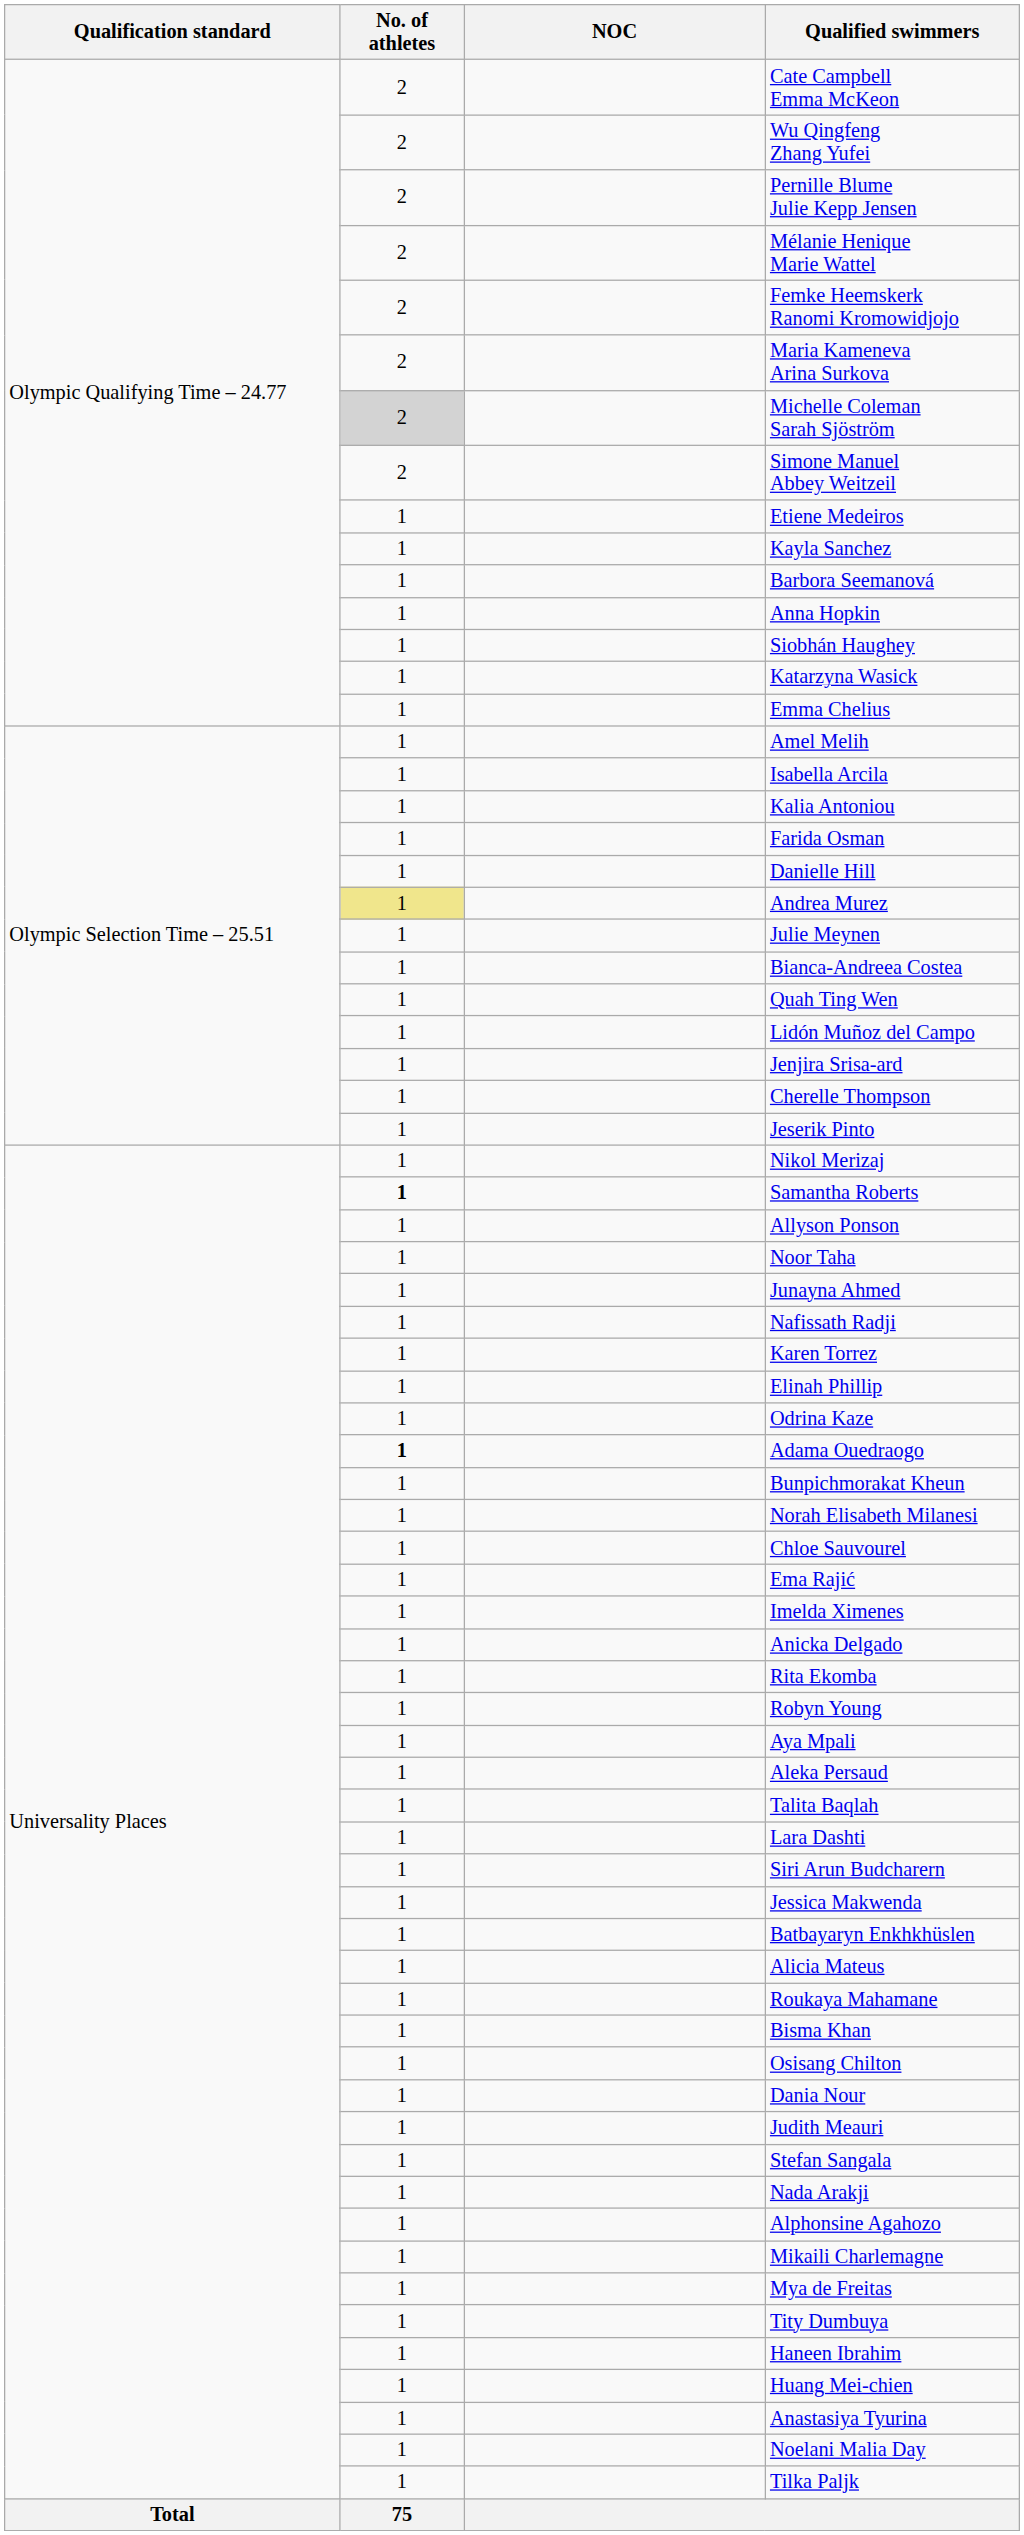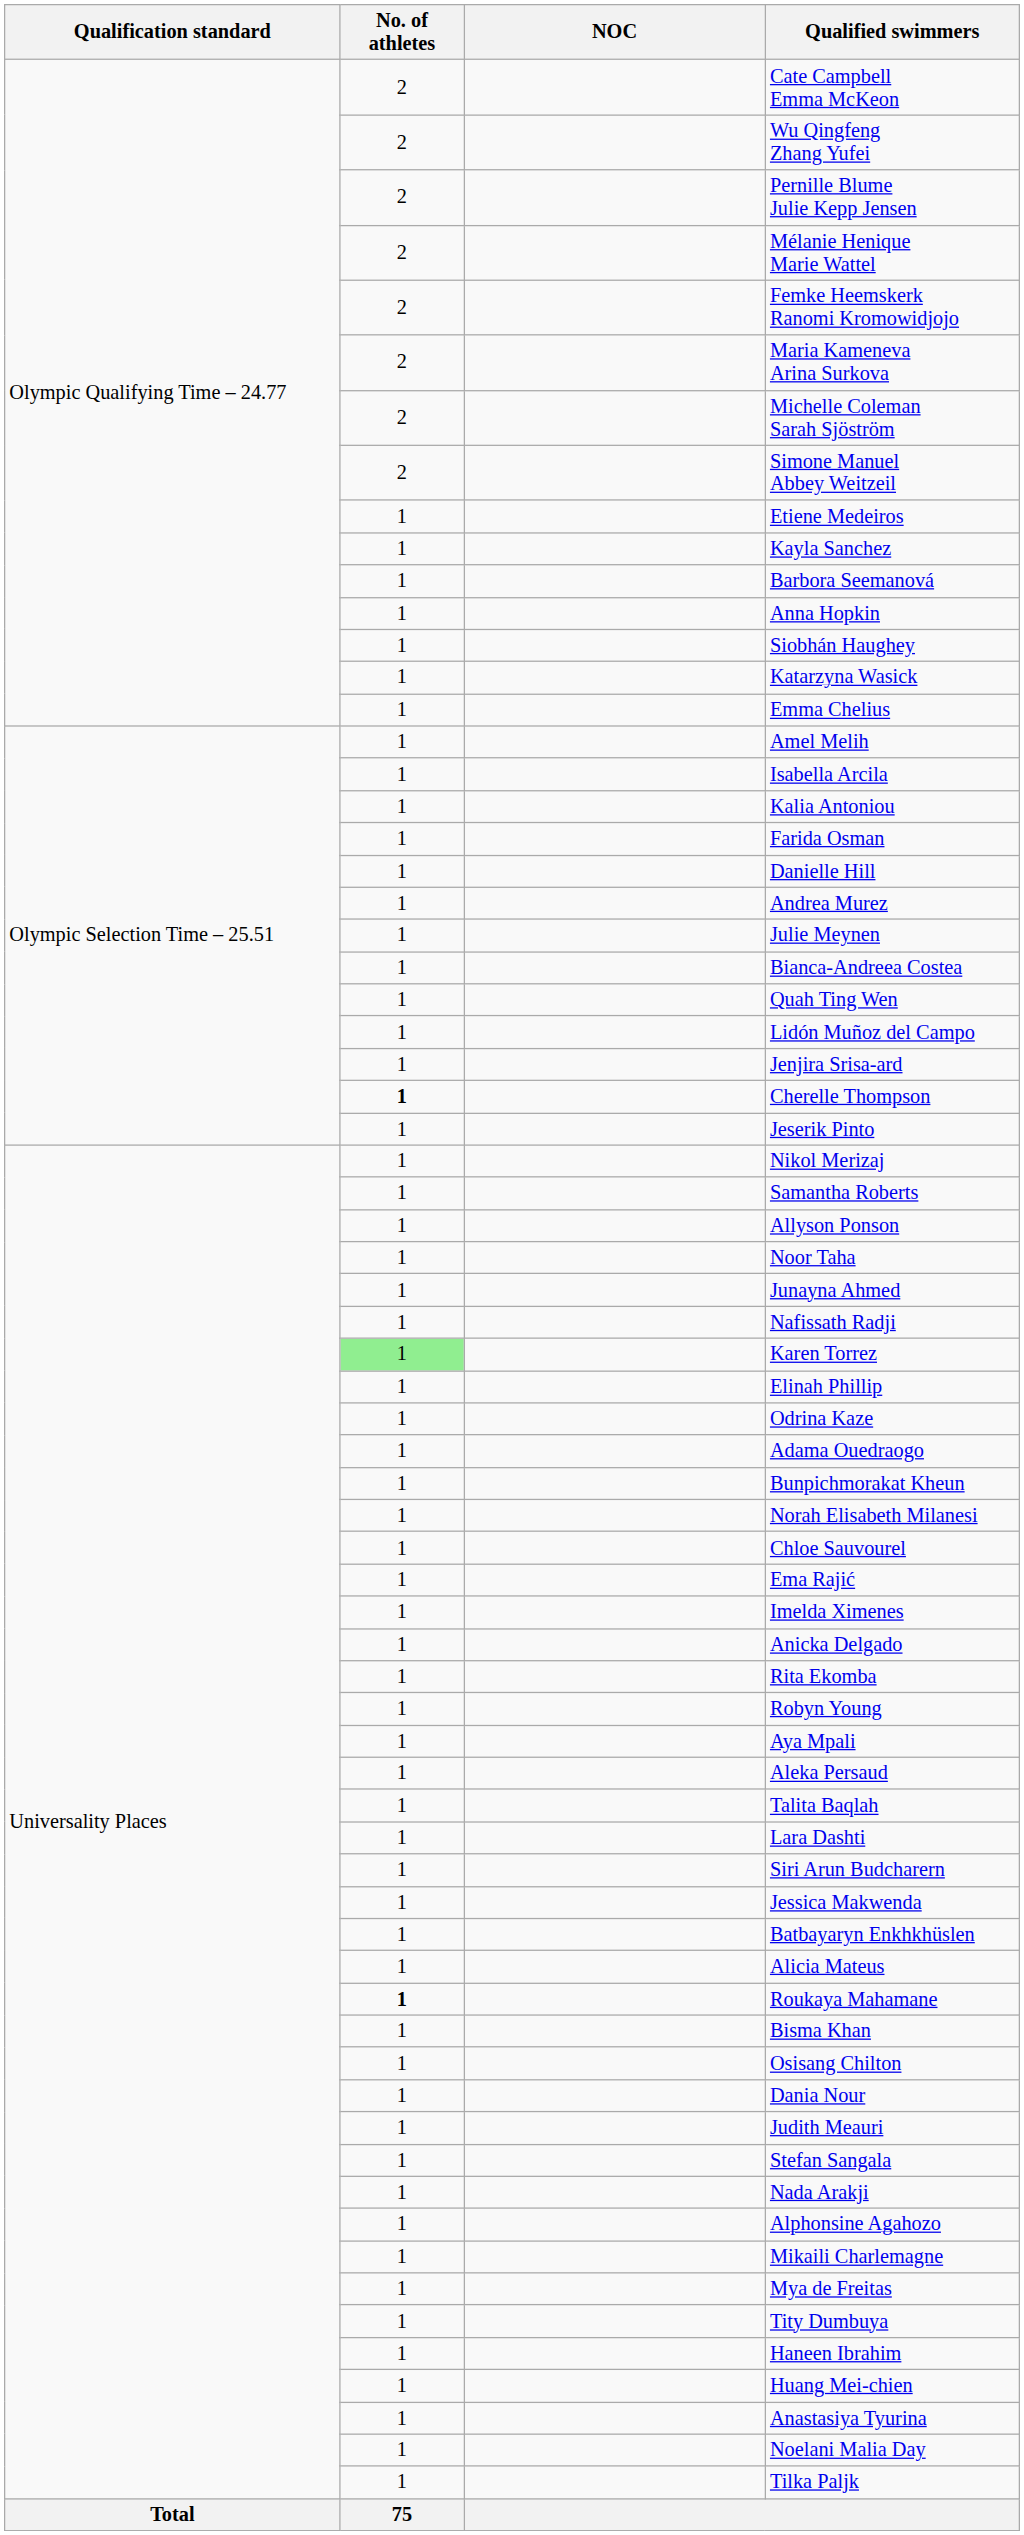(402, 417) lightgrey background -> (402, 417) no background
(402, 903) khaki background -> (402, 903) no background
(402, 1096) normal -> (402, 1096) bold
(402, 1193) bold -> (402, 1193) normal
(402, 1354) no background -> (402, 1354) lightgreen background
(402, 1450) bold -> (402, 1450) normal
(402, 1998) normal -> (402, 1998) bold
